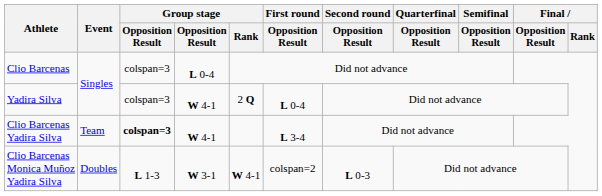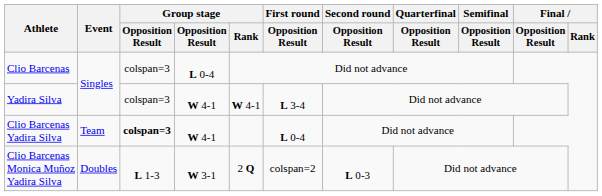(246, 99) 2 Q -> (246, 106) W 4-1
(293, 106) L 0-4 -> (293, 106) L 3-4
(293, 137) L 3-4 -> (293, 137) L 0-4
(246, 175) W 4-1 -> (246, 169) 2 Q
